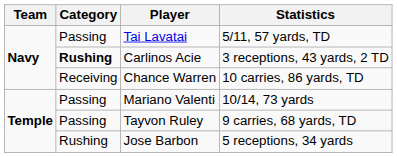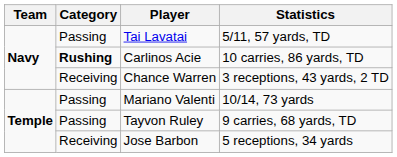(305, 57) 3 receptions, 43 yards, 2 TD -> (293, 57) 10 carries, 86 yards, TD
(293, 78) 10 carries, 86 yards, TD -> (305, 78) 3 receptions, 43 yards, 2 TD
(83, 141) Rushing -> (88, 141) Receiving
